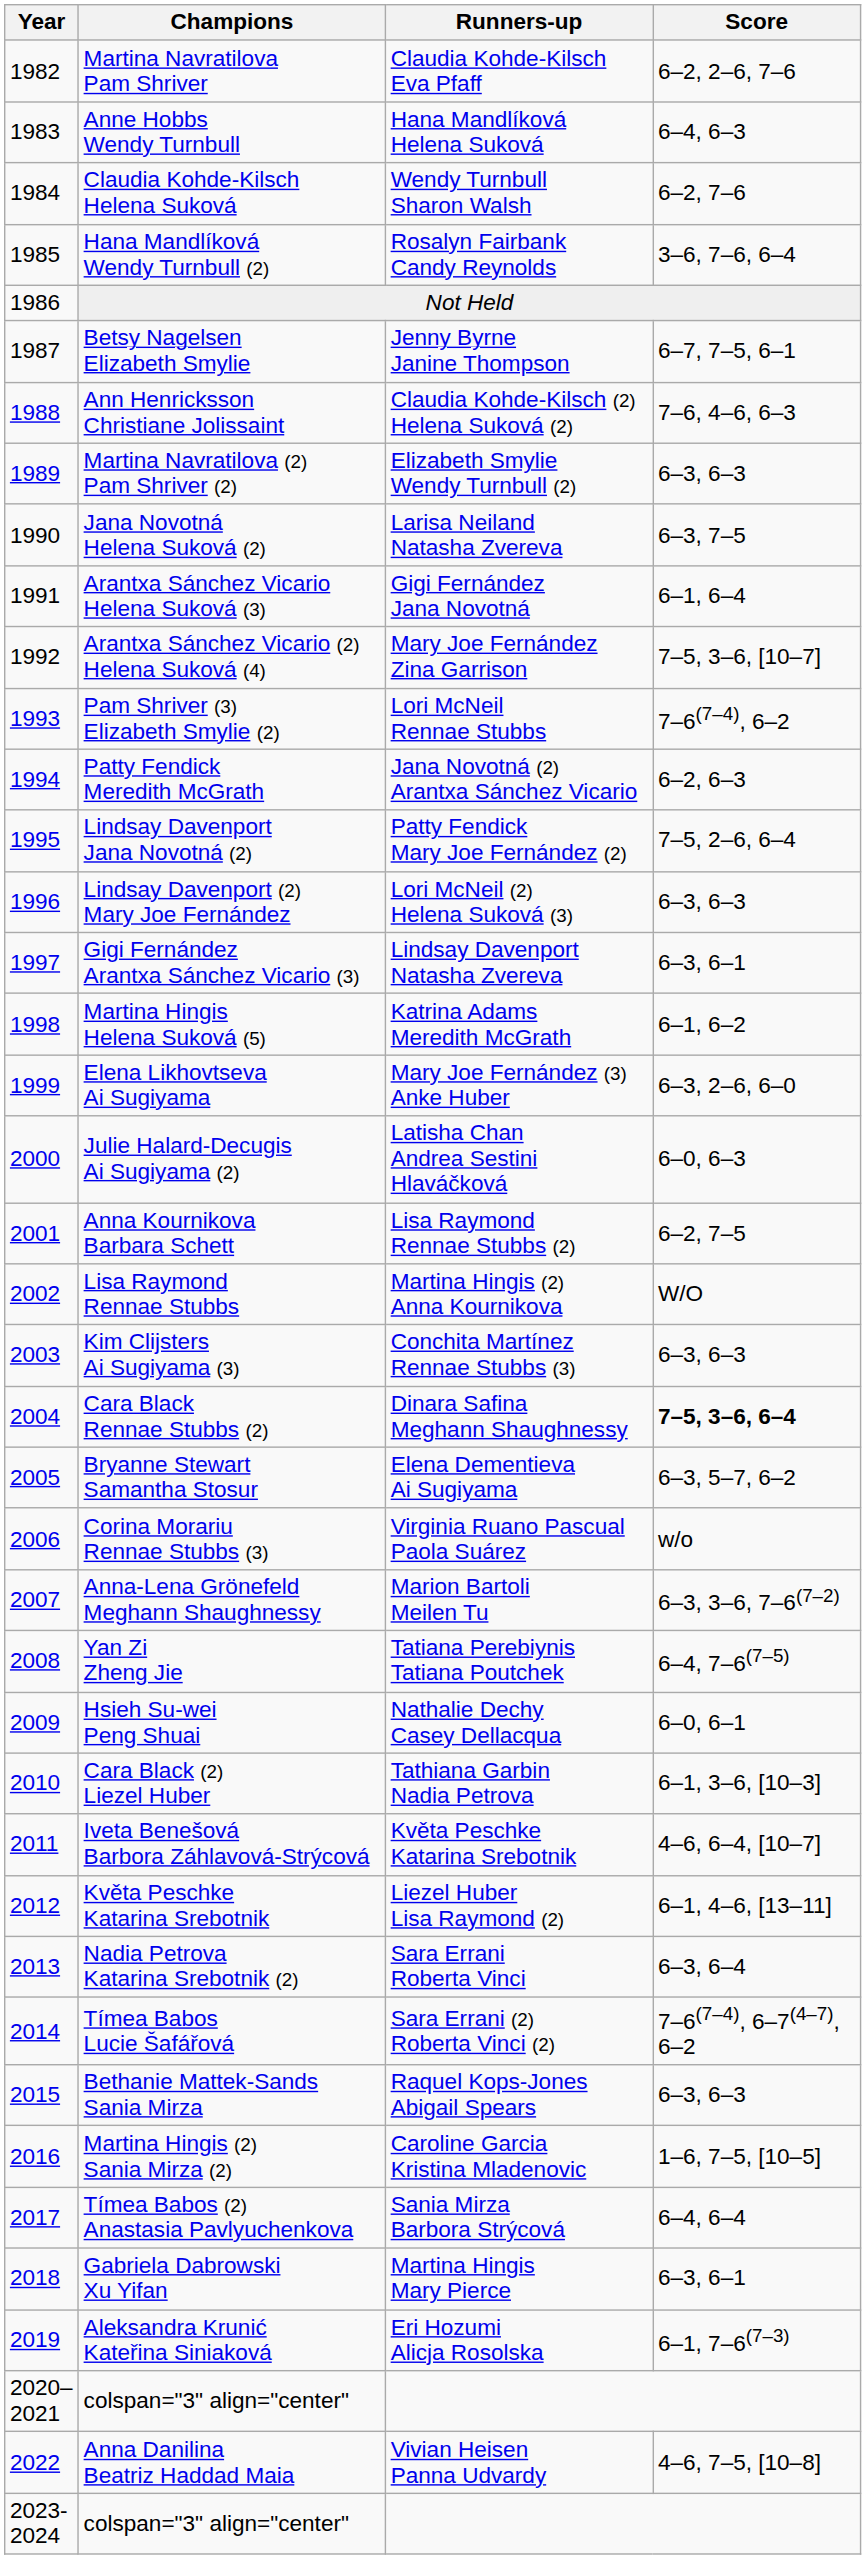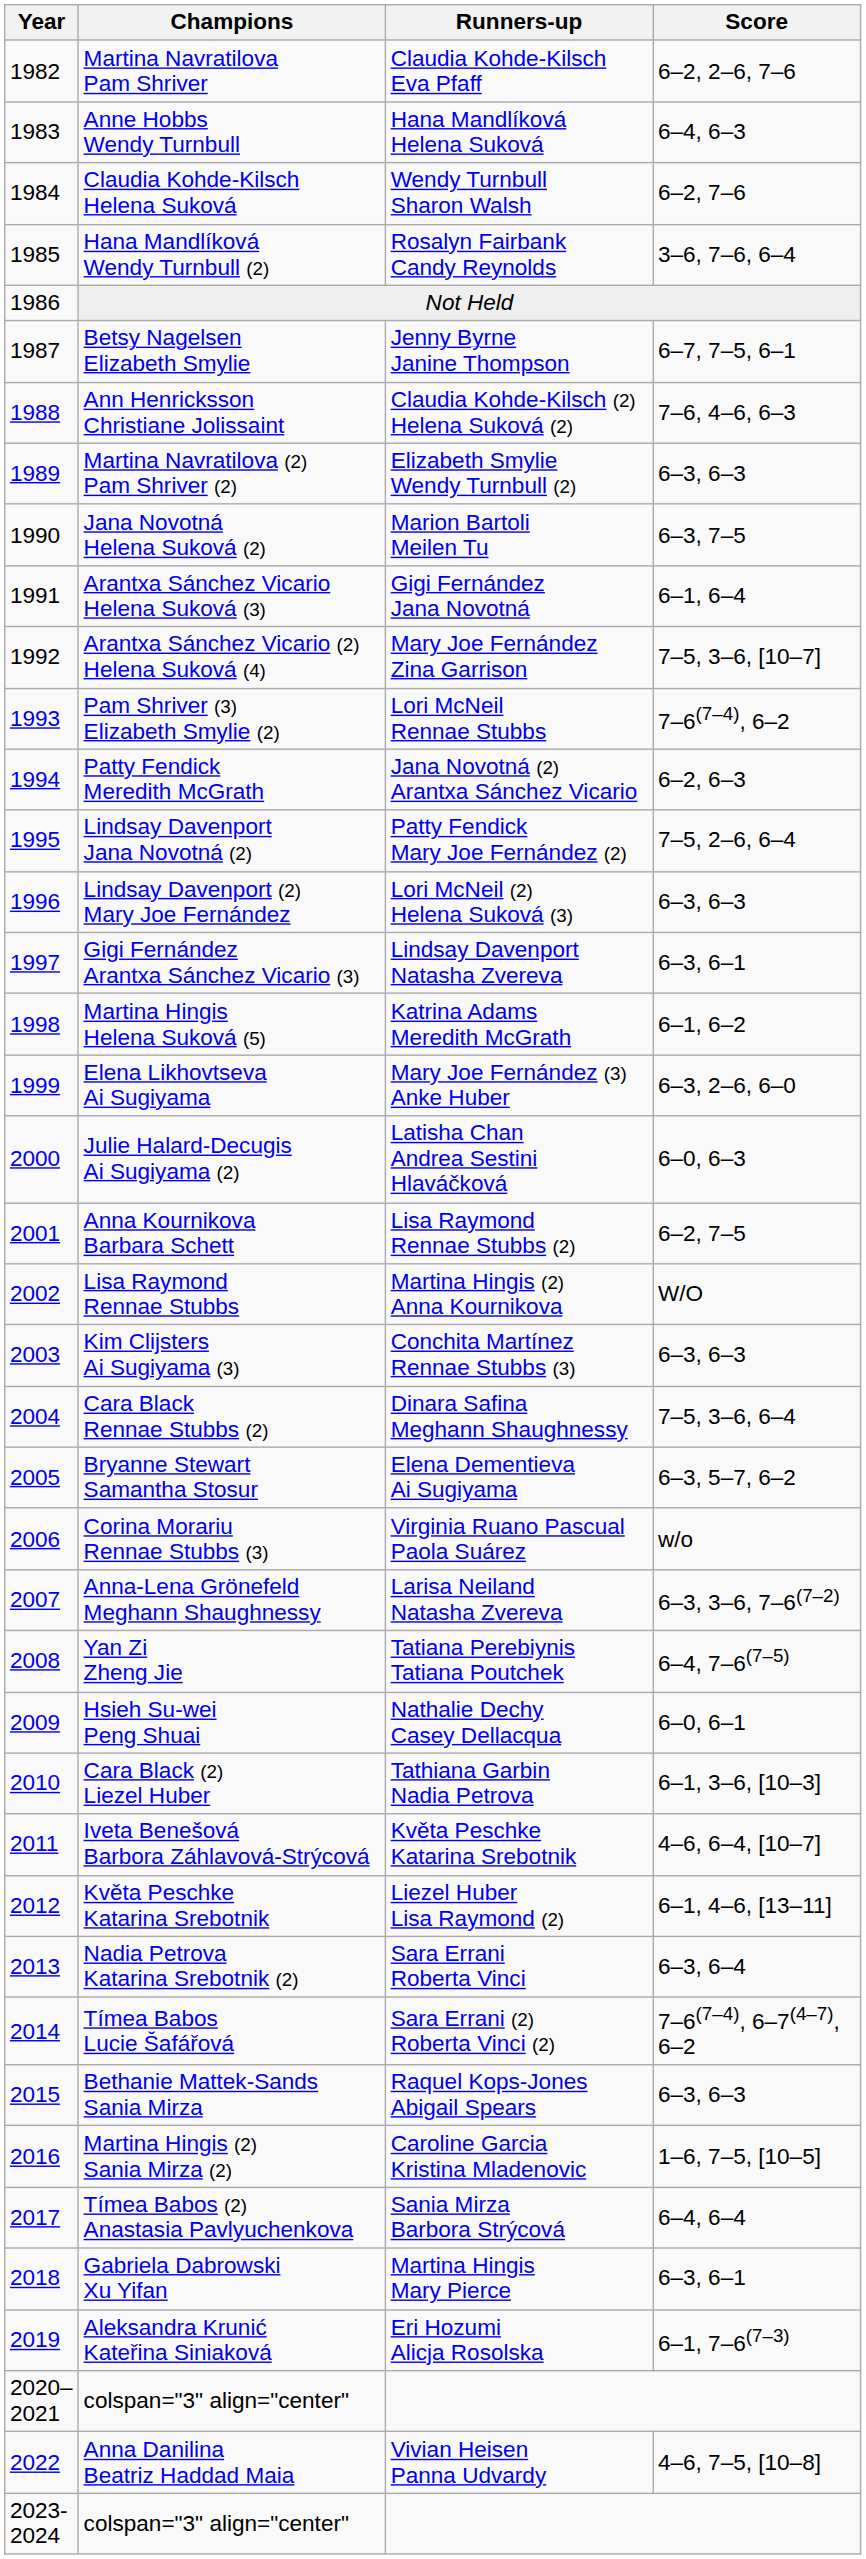(477, 534) Larisa Neiland Natasha Zvereva -> (460, 534) Marion Bartoli Meilen Tu
(727, 1416) bold -> (727, 1416) normal
(460, 1599) Marion Bartoli Meilen Tu -> (477, 1599) Larisa Neiland Natasha Zvereva
